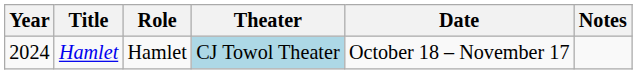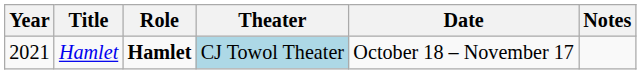(29, 52) 2024 -> (29, 52) 2021
(157, 52) normal -> (159, 52) bold
